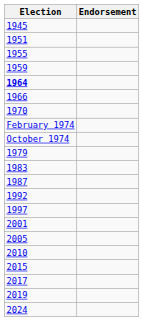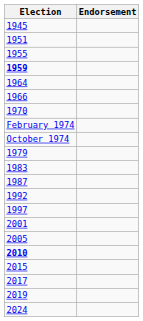(17, 68) normal -> (17, 68) bold
(17, 82) bold -> (17, 82) normal
(17, 253) normal -> (17, 253) bold
